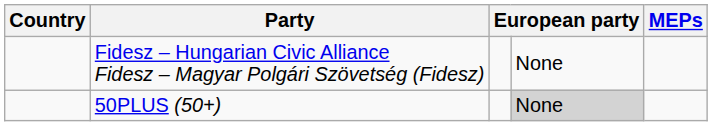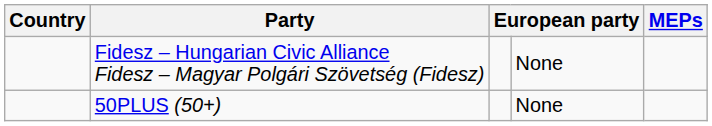(539, 106) lightgrey background -> (539, 106) no background
